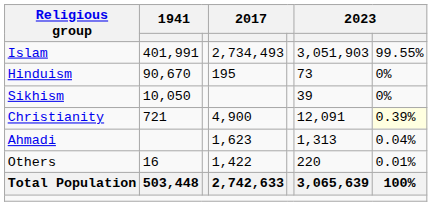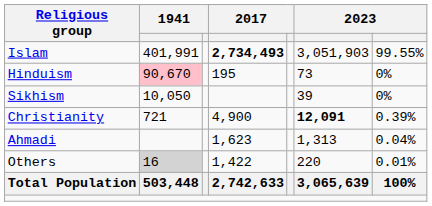(248, 53) normal -> (248, 53) bold
(167, 75) no background -> (167, 75) pink background
(321, 118) normal -> (321, 118) bold
(396, 118) lightyellow background -> (396, 118) no background
(151, 162) no background -> (151, 162) lightgrey background
